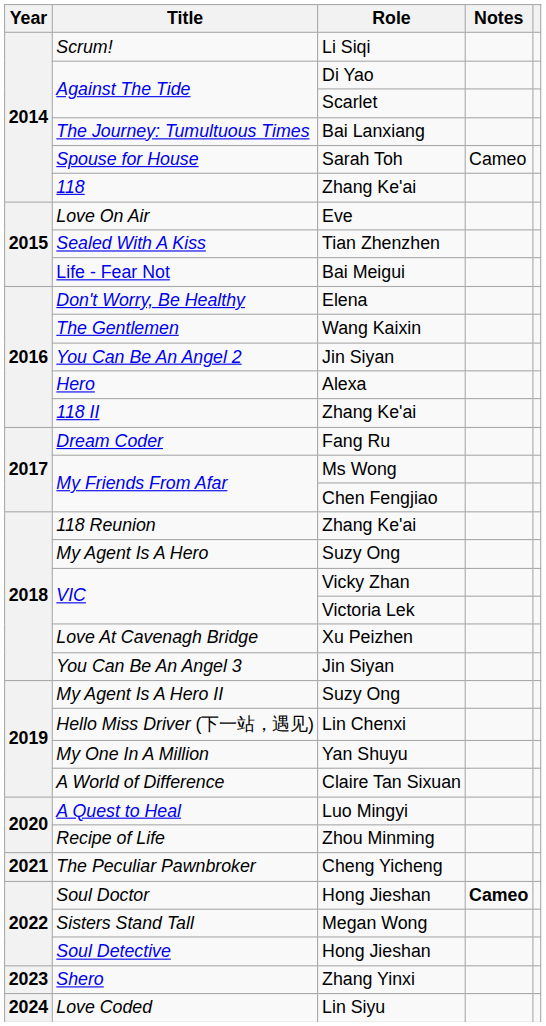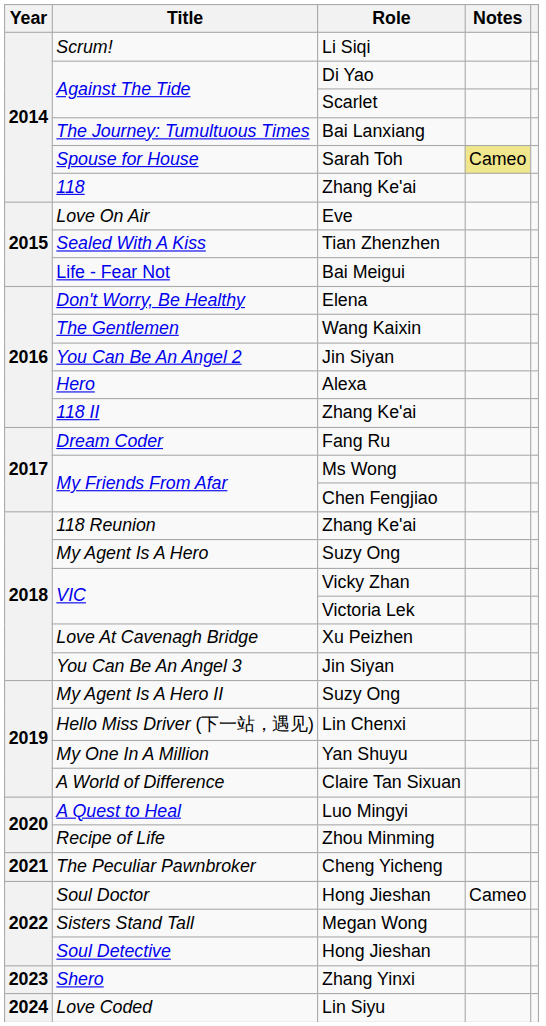(498, 159) no background -> (498, 159) khaki background
(499, 895) bold -> (498, 895) normal
